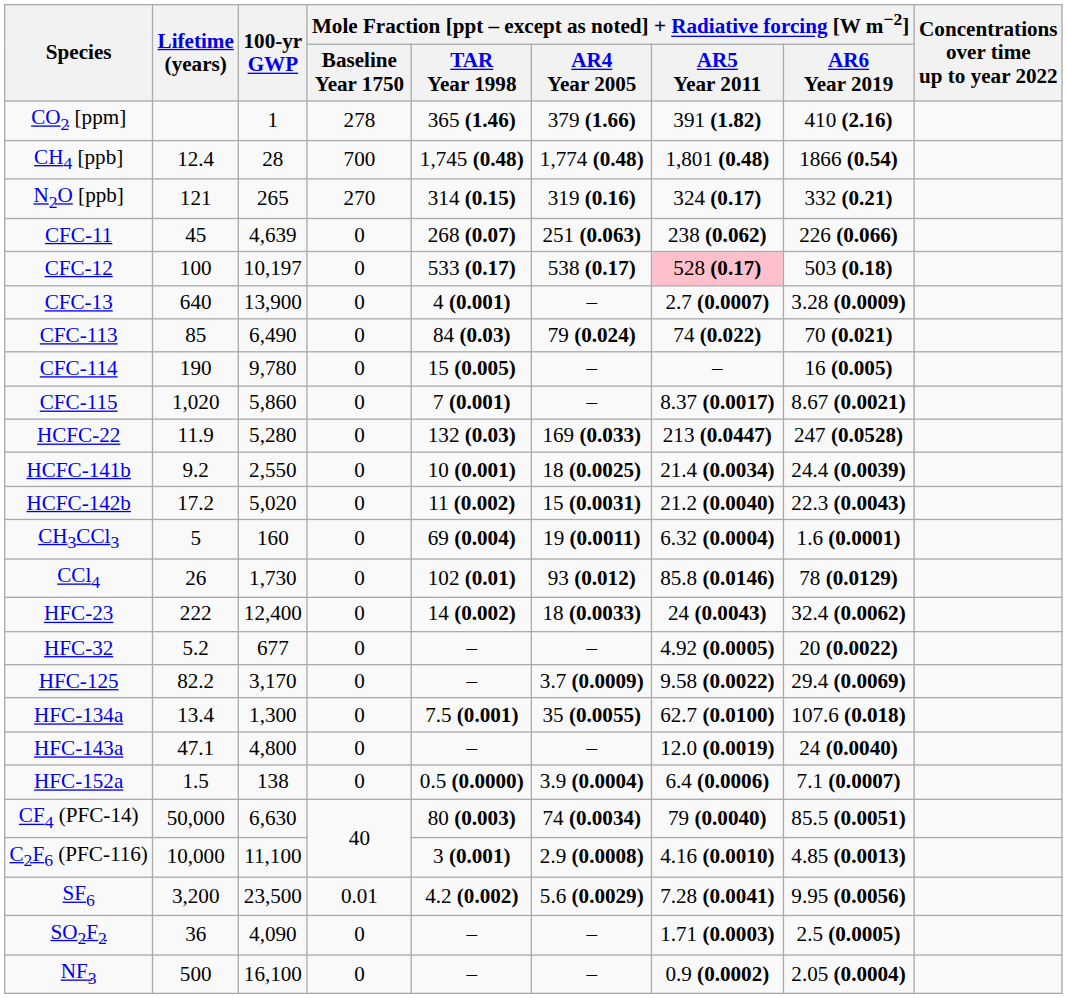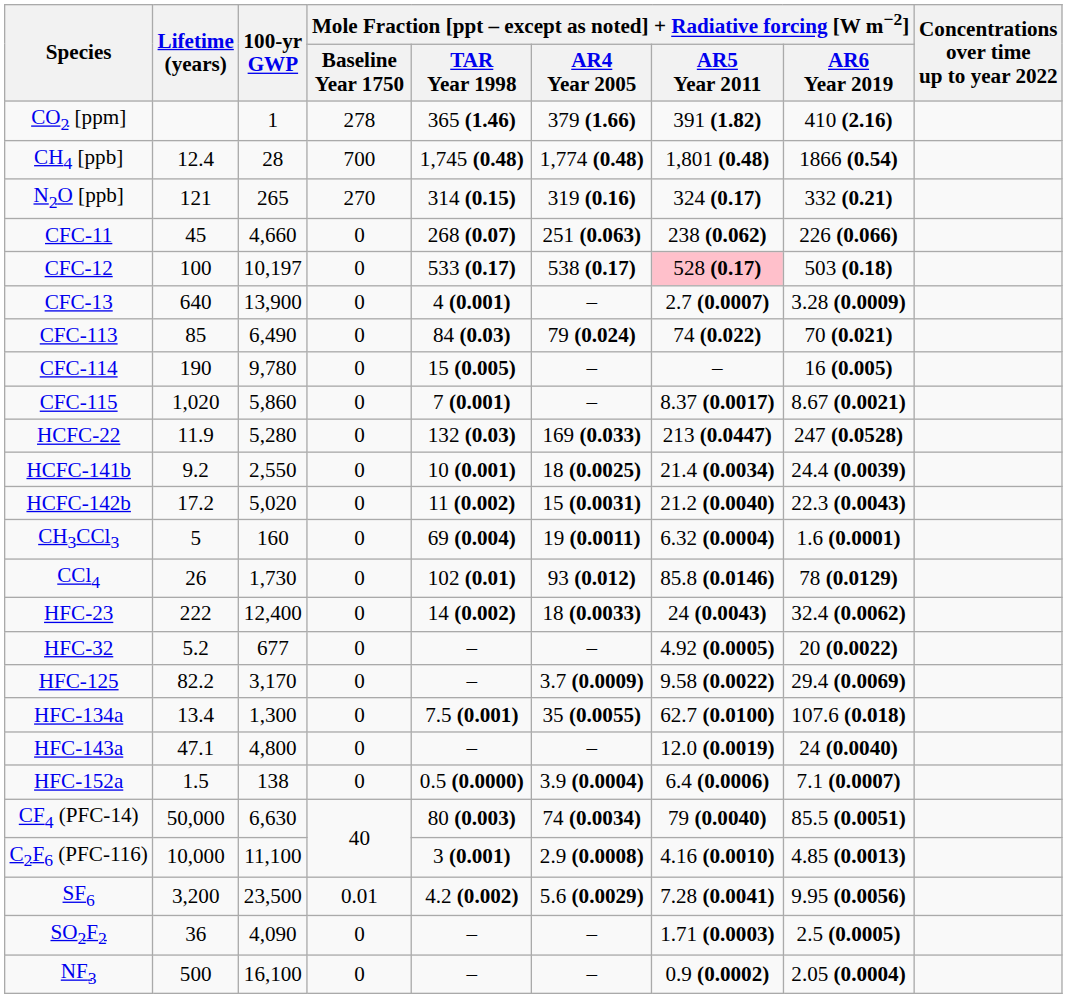(273, 234) 4,639 -> (273, 234) 4,660
